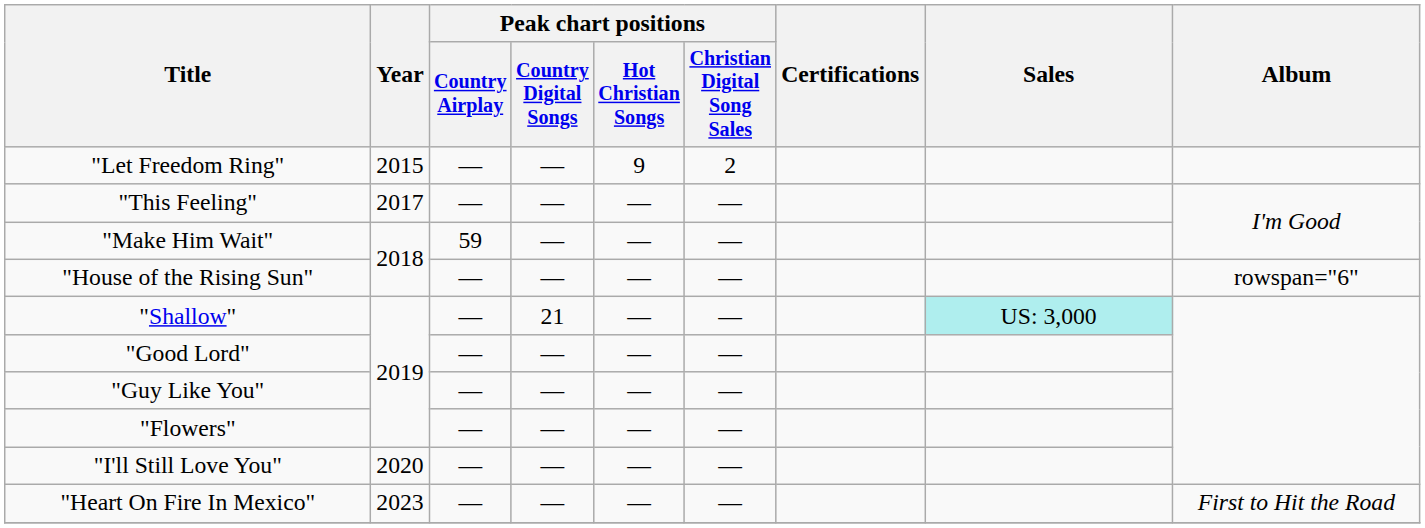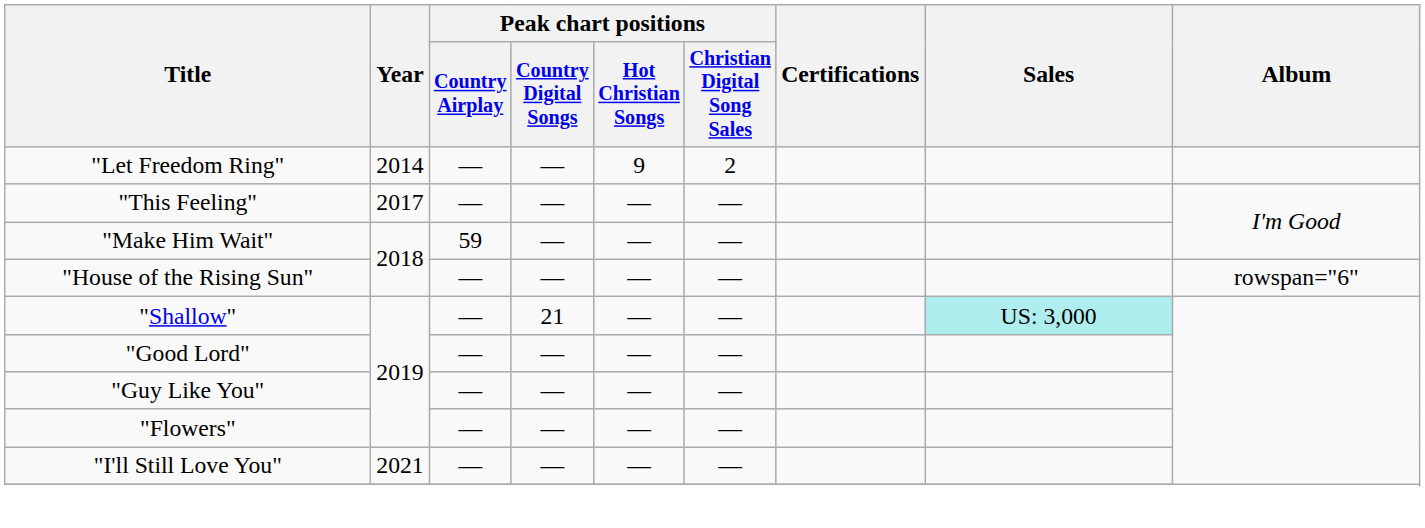(400, 165) 2015 -> (400, 165) 2014
(400, 465) 2020 -> (400, 465) 2021
- row: (188, 503)
